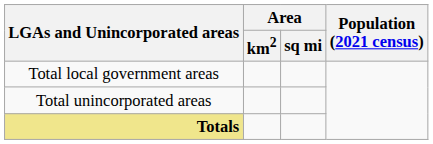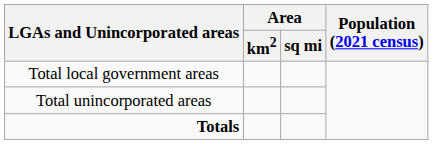(218, 126) khaki background -> (218, 126) no background
